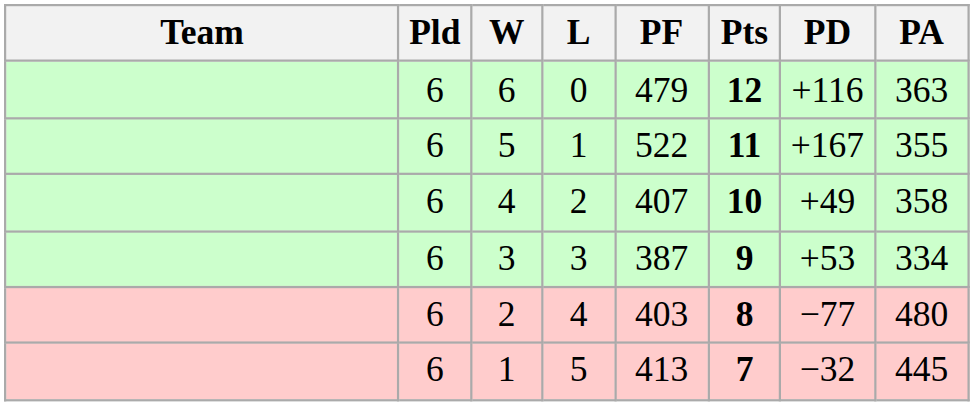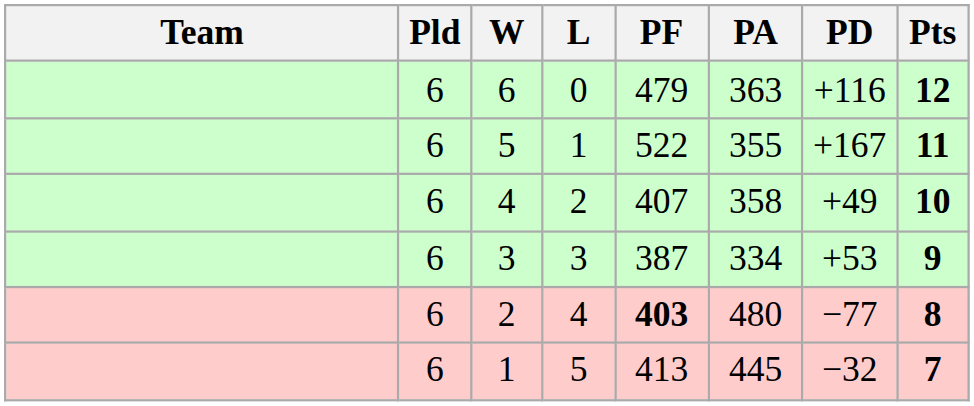columns swapped: (922, 32) <-> (744, 32)
(662, 314) normal -> (662, 314) bold
